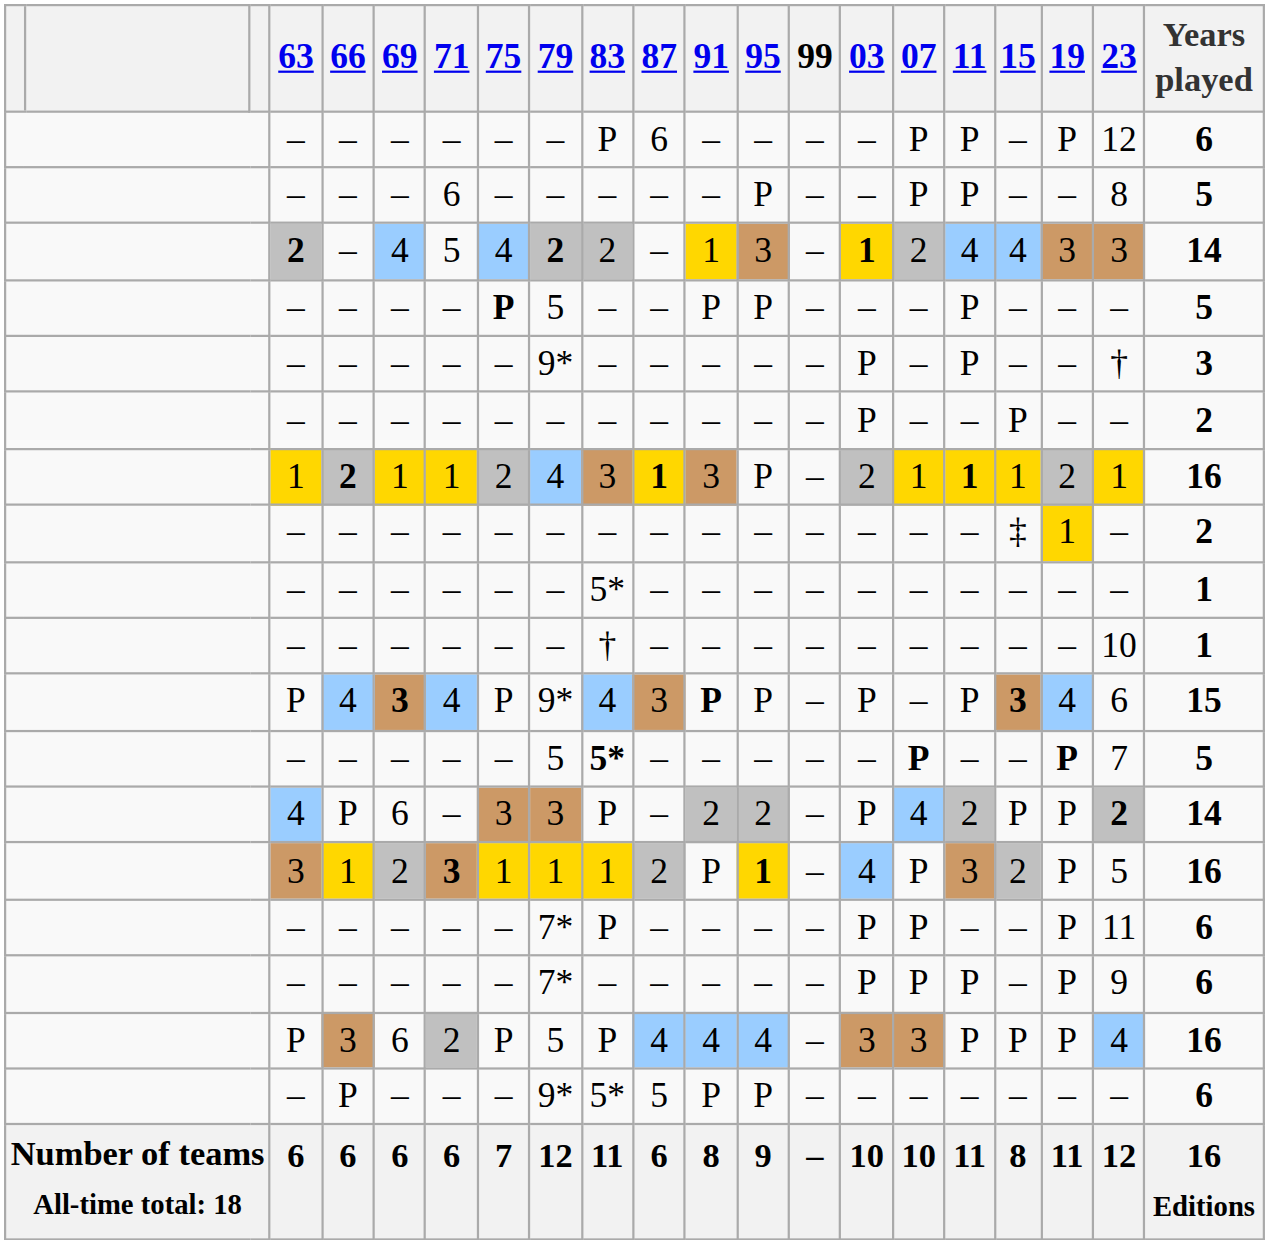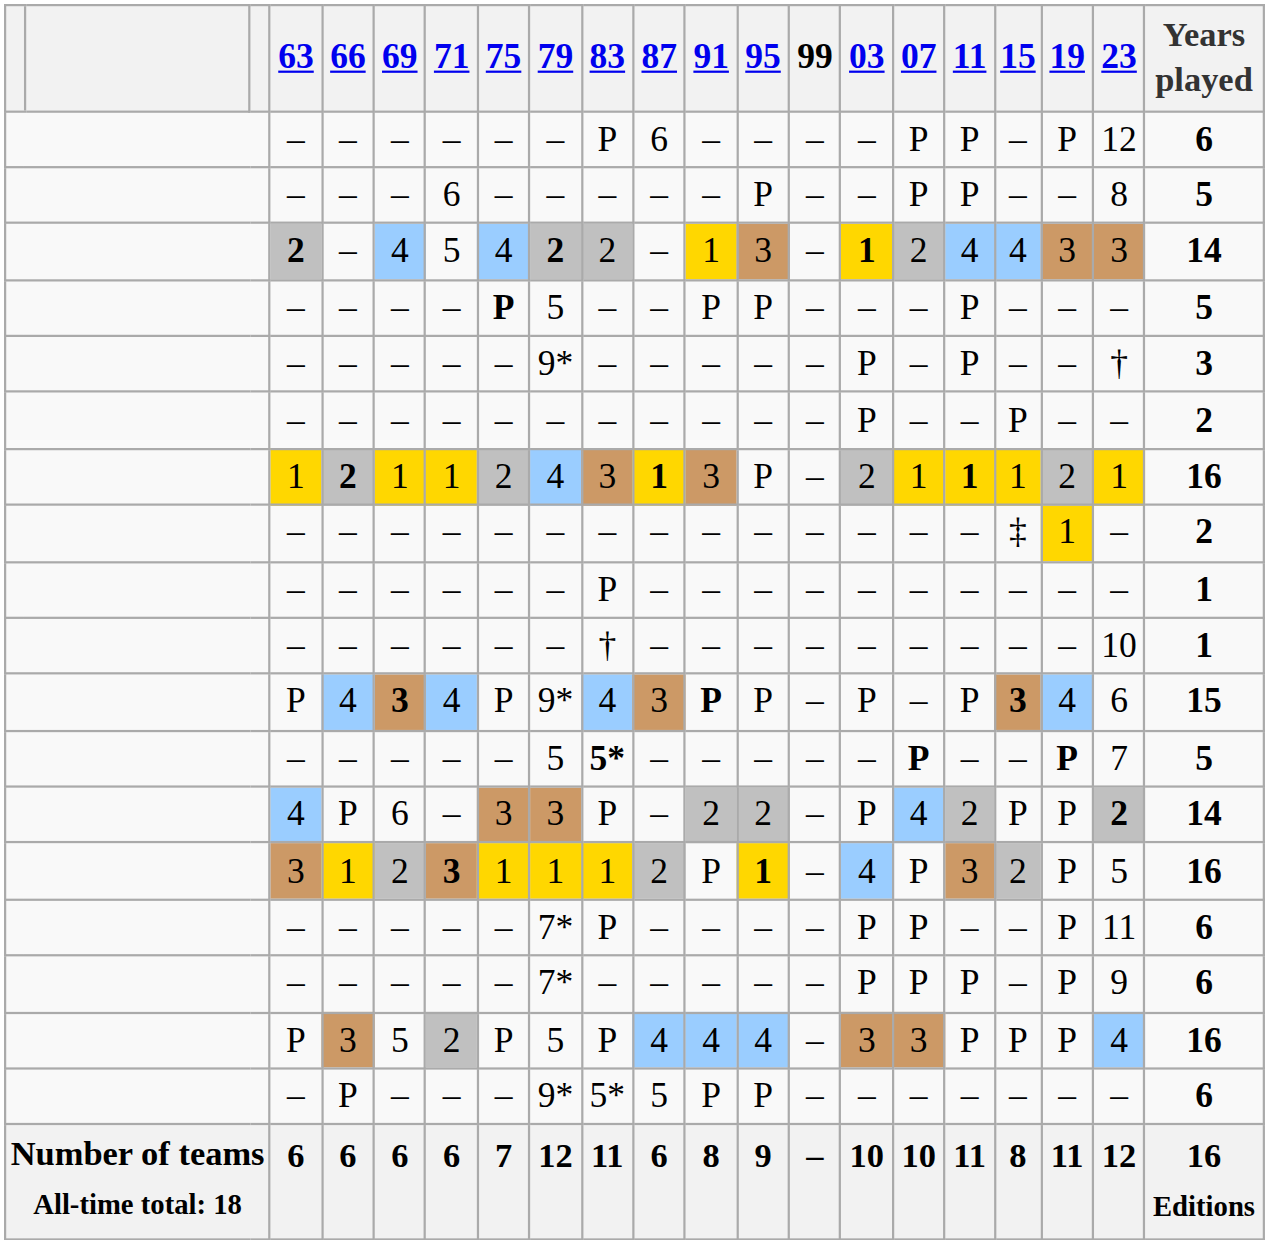(607, 588) 5* -> (607, 588) P
(400, 1039) 6 -> (400, 1039) 5
